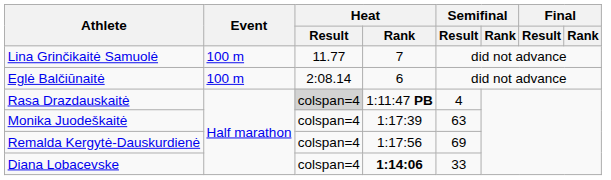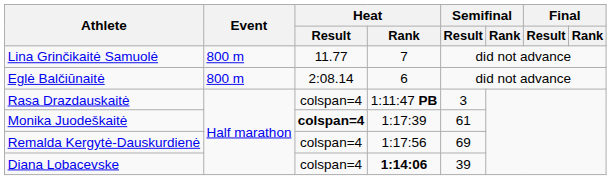(225, 57) 100 m -> (225, 57) 800 m
(225, 79) 100 m -> (225, 79) 800 m
(329, 100) lightgrey background -> (331, 100) no background
(459, 100) 4 -> (463, 100) 3
(329, 121) normal -> (331, 121) bold
(459, 121) 63 -> (463, 121) 61
(459, 164) 33 -> (463, 164) 39
